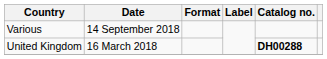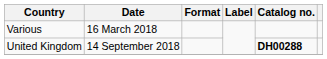(133, 29) 14 September 2018 -> (122, 29) 16 March 2018
(122, 46) 16 March 2018 -> (133, 46) 14 September 2018
